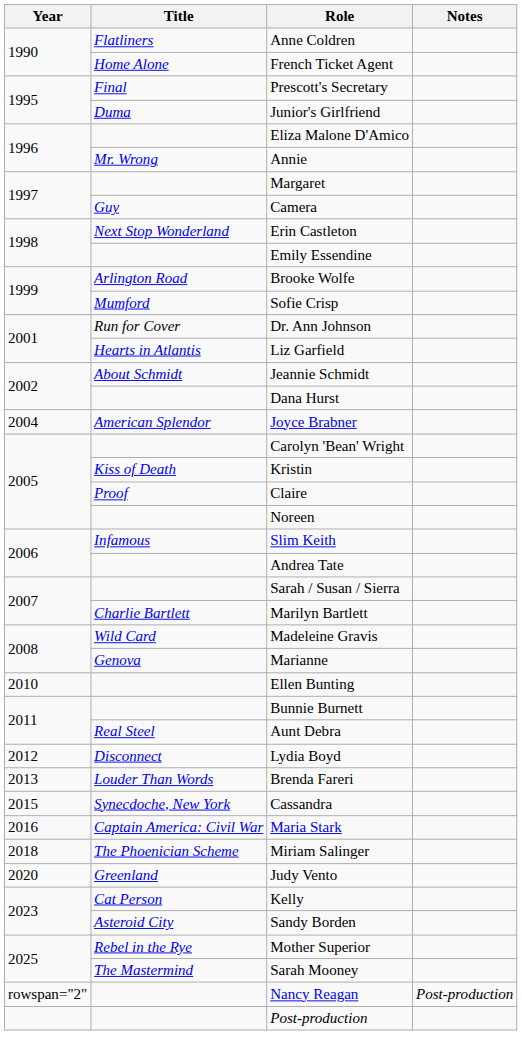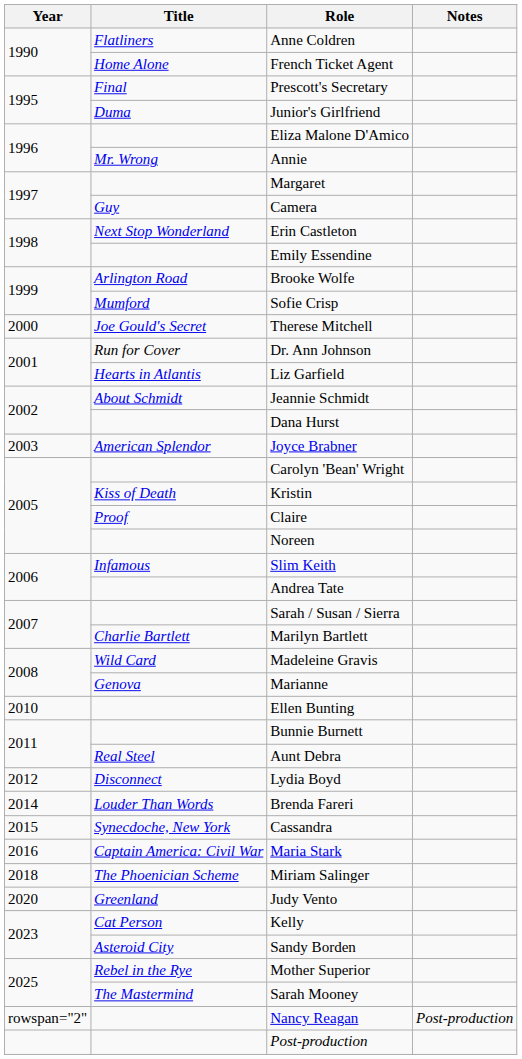+ row: (321, 326)
(23, 421) 2004 -> (23, 445) 2003
(23, 779) 2013 -> (23, 803) 2014
